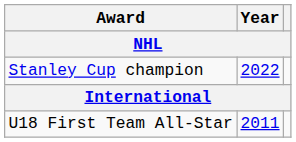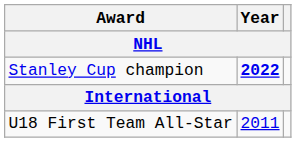(260, 71) normal -> (260, 71) bold
